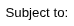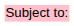(37, 13) no background -> (37, 13) pink background
